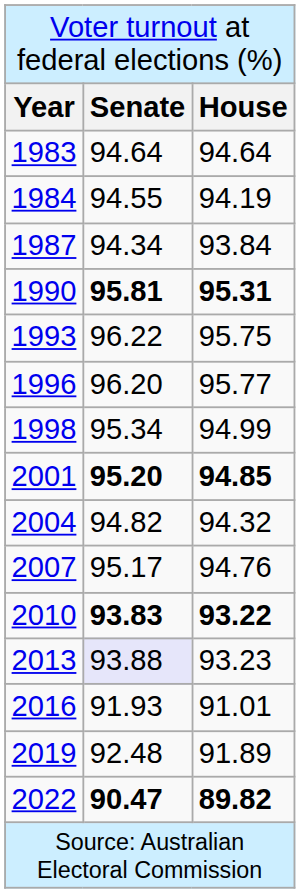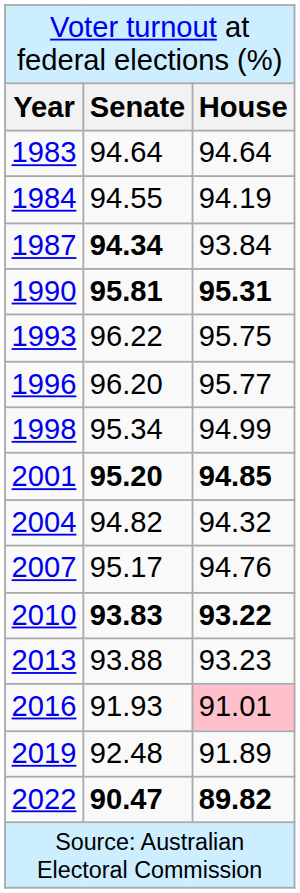(126, 245) normal -> (126, 245) bold
(126, 660) lavender background -> (126, 660) no background
(235, 707) no background -> (235, 707) pink background
